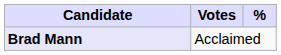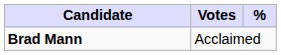(45, 38) lavender background -> (45, 38) no background
